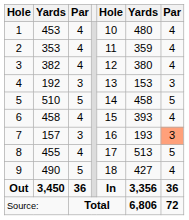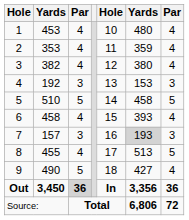(143, 135) no background -> (143, 135) lightgrey background
(172, 135) lightsalmon background -> (172, 135) no background
(80, 188) no background -> (80, 188) lightgrey background
